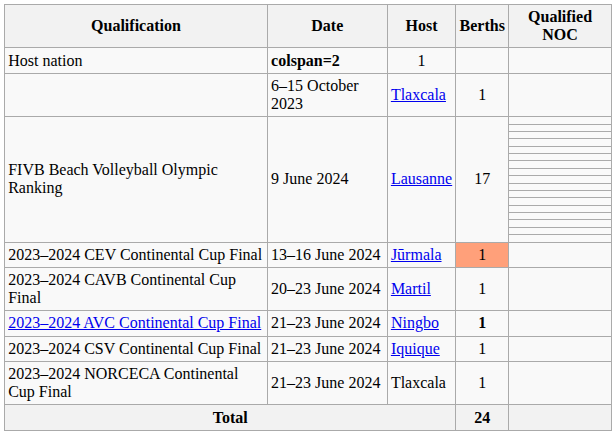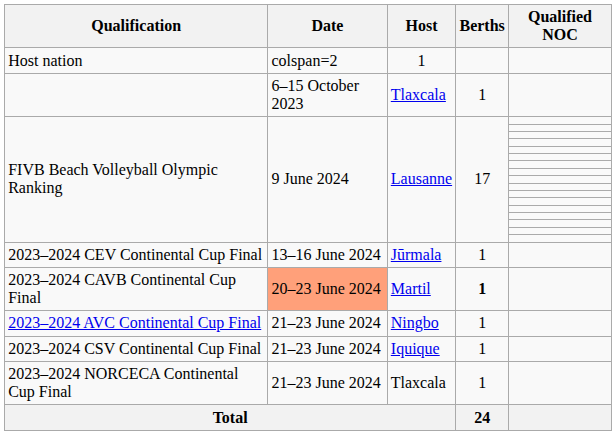(305, 60) bold -> (304, 60) normal
(482, 254) lightsalmon background -> (482, 254) no background
(326, 289) no background -> (326, 289) lightsalmon background
(482, 289) normal -> (482, 289) bold
(482, 323) bold -> (482, 323) normal
